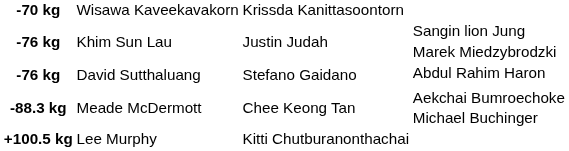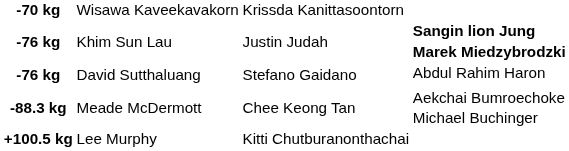(469, 31) normal -> (474, 31) bold
(485, 52) normal -> (489, 52) bold
